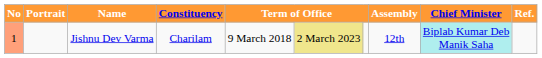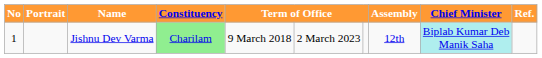(14, 37) lightsalmon background -> (14, 37) no background
(191, 37) no background -> (191, 37) lightgreen background
(329, 37) khaki background -> (329, 37) no background
